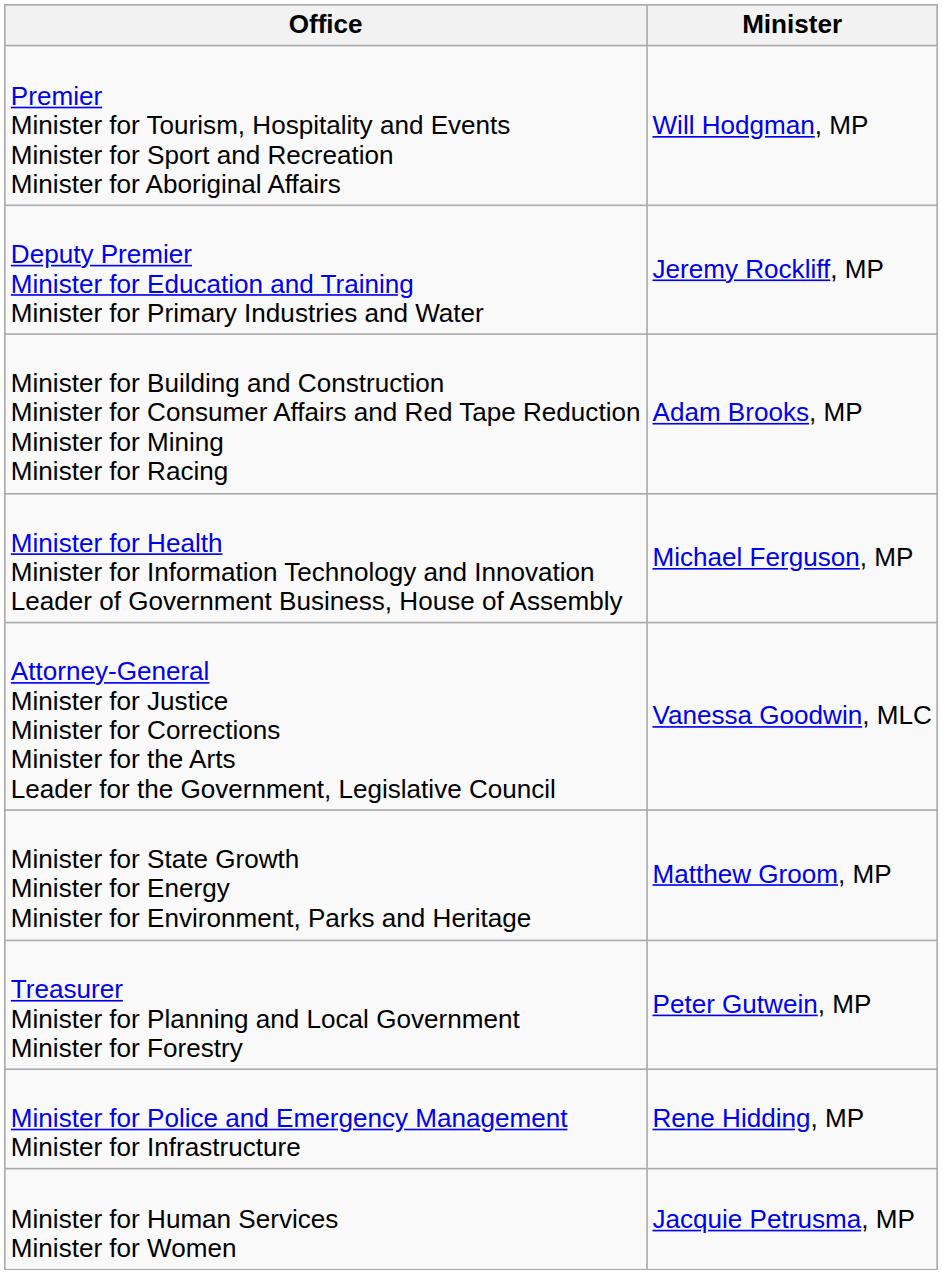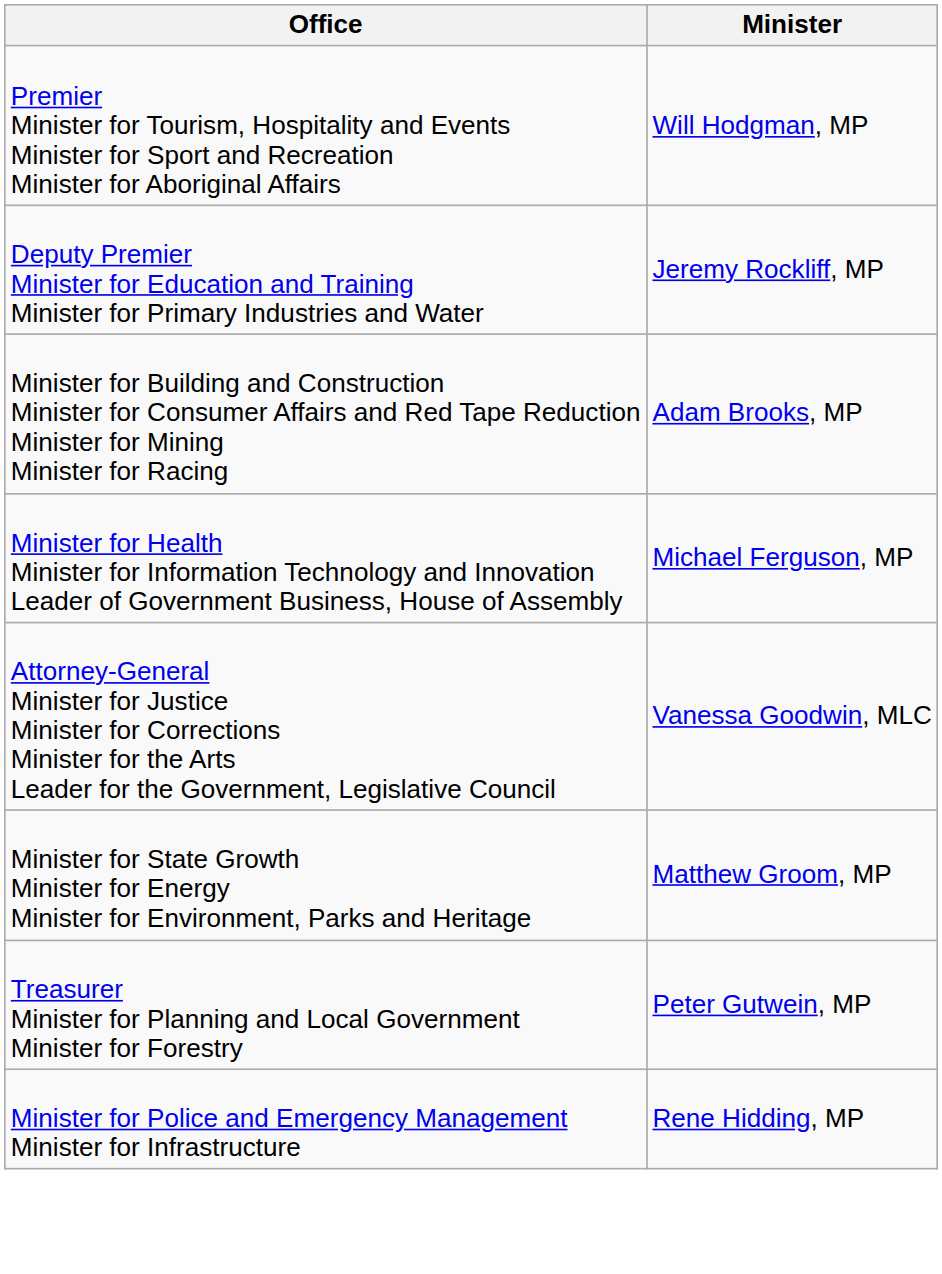- row: (175, 1233)
